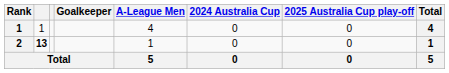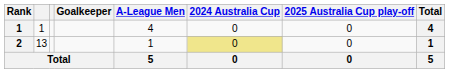(42, 44) bold -> (42, 44) normal
(235, 44) no background -> (235, 44) khaki background
